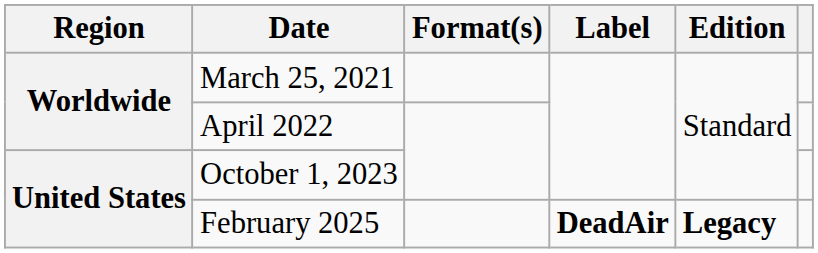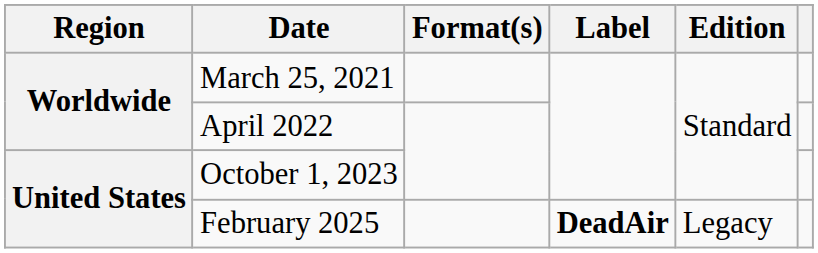(730, 222) bold -> (728, 222) normal
